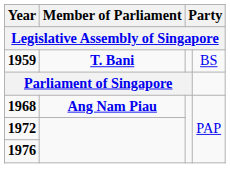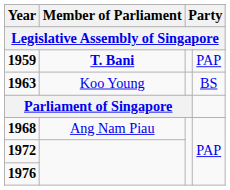(209, 60) BS -> (209, 60) PAP
+ row: (22, 83)
(112, 106) bold -> (112, 128) normal
